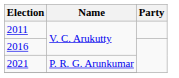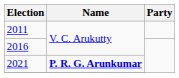(92, 64) normal -> (96, 64) bold
